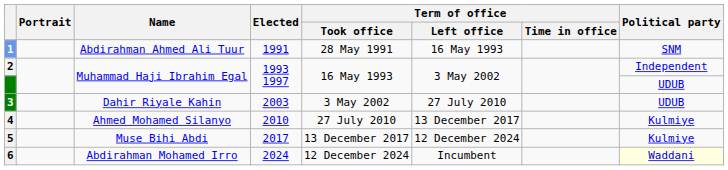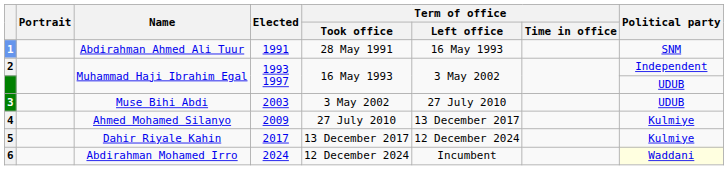(162, 102) Dahir Riyale Kahin -> (162, 102) Muse Bihi Abdi
(276, 120) 2010 -> (276, 120) 2009
(162, 138) Muse Bihi Abdi -> (162, 138) Dahir Riyale Kahin
